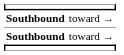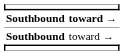(91, 18) normal -> (93, 18) bold
